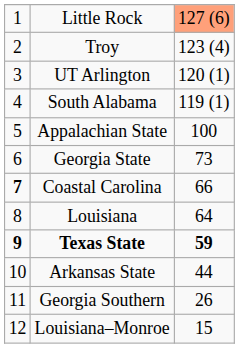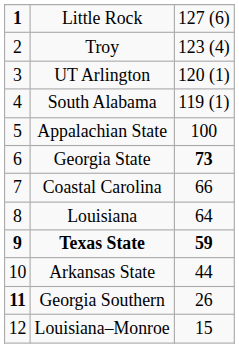(18, 18) normal -> (18, 18) bold
(204, 18) lightsalmon background -> (204, 18) no background
(204, 159) normal -> (204, 159) bold
(18, 187) bold -> (18, 187) normal
(18, 300) normal -> (18, 300) bold
